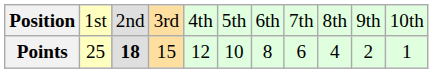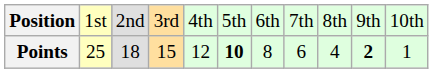(130, 51) bold -> (130, 51) normal
(234, 51) normal -> (234, 51) bold
(368, 51) normal -> (368, 51) bold
